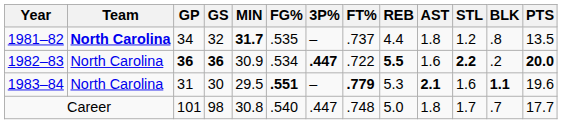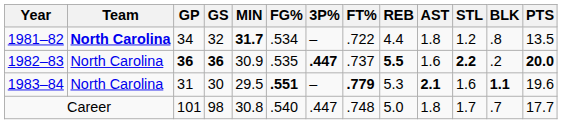(284, 38) .535 -> (284, 38) .534
(360, 38) .737 -> (360, 38) .722
(284, 61) .534 -> (284, 61) .535
(360, 61) .722 -> (360, 61) .737
